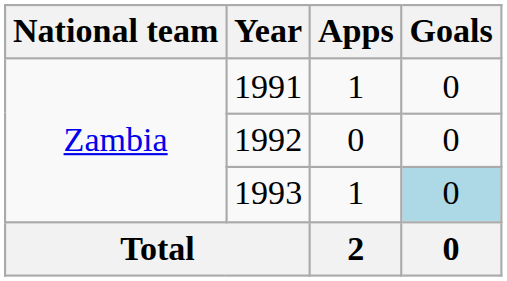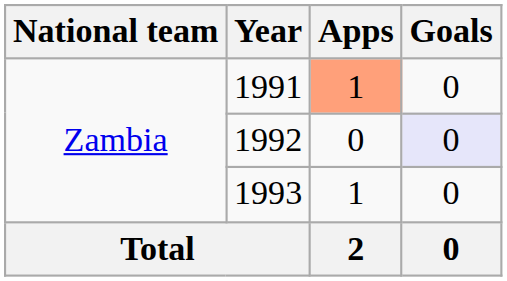(356, 85) no background -> (356, 85) lightsalmon background
(451, 139) no background -> (451, 139) lavender background
(451, 193) lightblue background -> (451, 193) no background
